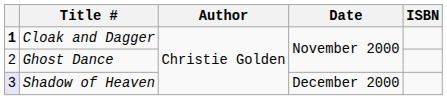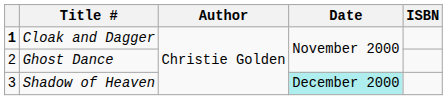(12, 83) lavender background -> (12, 83) no background
(346, 83) no background -> (346, 83) paleturquoise background
